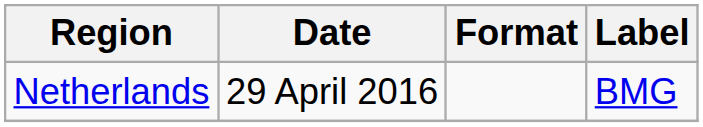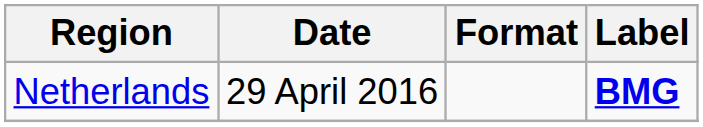(636, 90) normal -> (637, 90) bold
